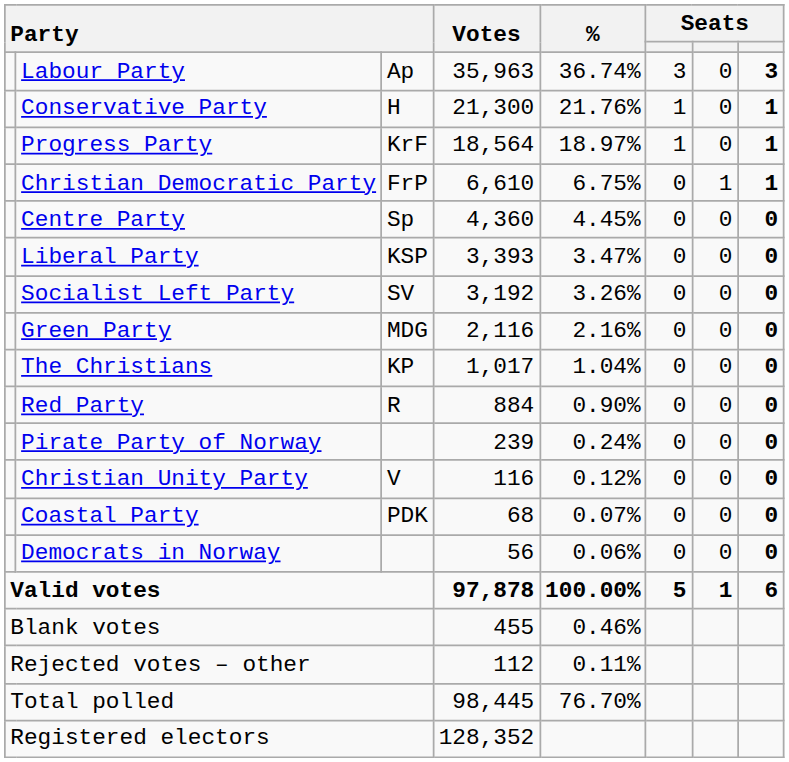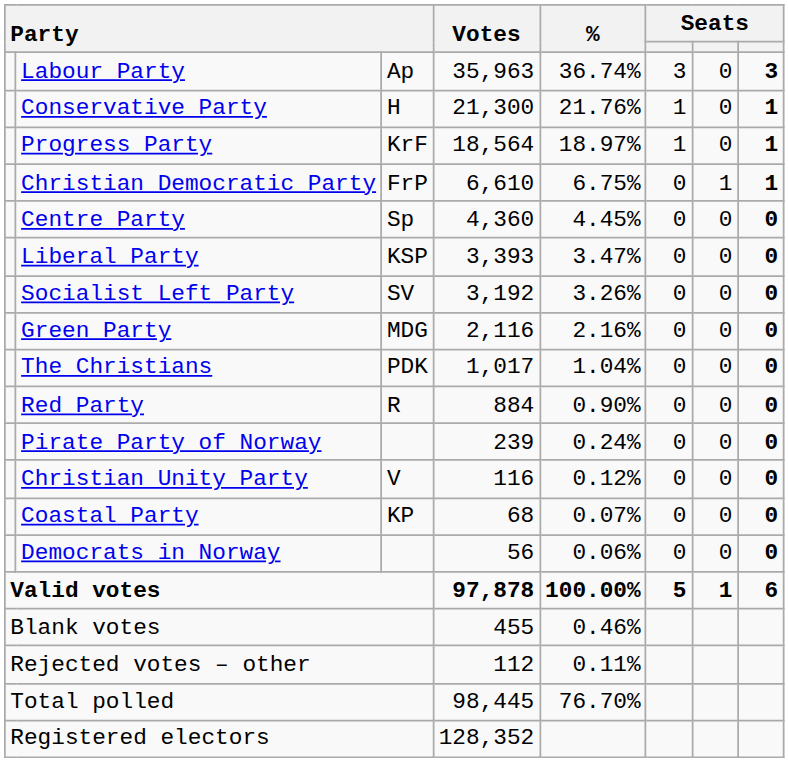(401, 368) KP -> (407, 368) PDK
(407, 516) PDK -> (401, 516) KP
